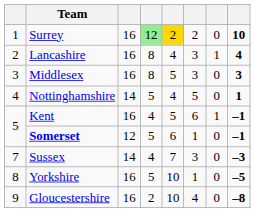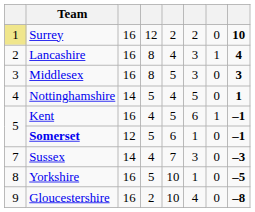(15, 34) no background -> (15, 34) khaki background
(151, 34) lightgreen background -> (151, 34) no background
(173, 34) gold background -> (173, 34) no background
